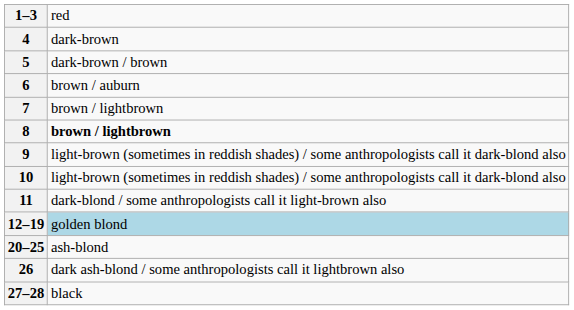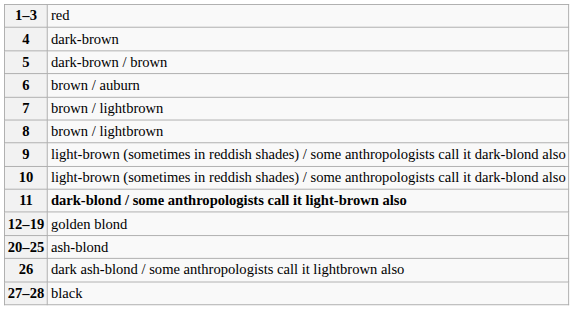(111, 131) bold -> (107, 131) normal
(219, 200) normal -> (229, 200) bold
(89, 223) lightblue background -> (89, 223) no background
